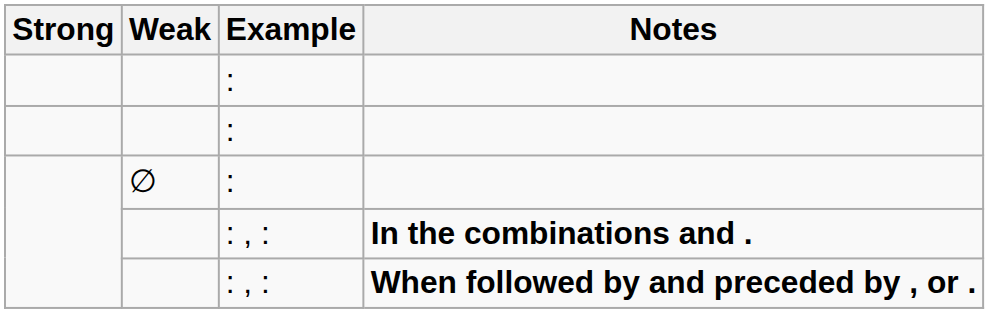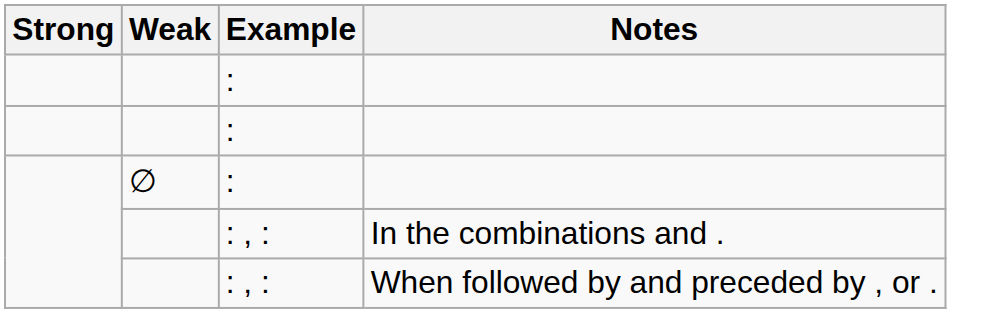(562, 232) bold -> (548, 232) normal
(673, 282) bold -> (654, 282) normal
